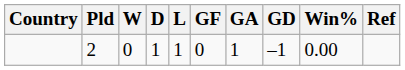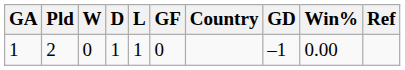columns swapped: (43, 19) <-> (244, 19)
